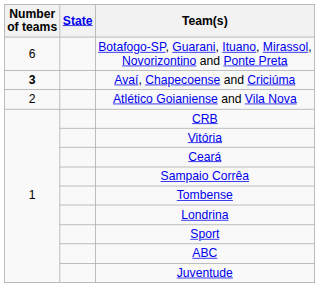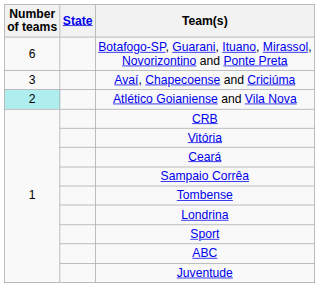(32, 80) bold -> (32, 80) normal
(32, 99) no background -> (32, 99) paleturquoise background
